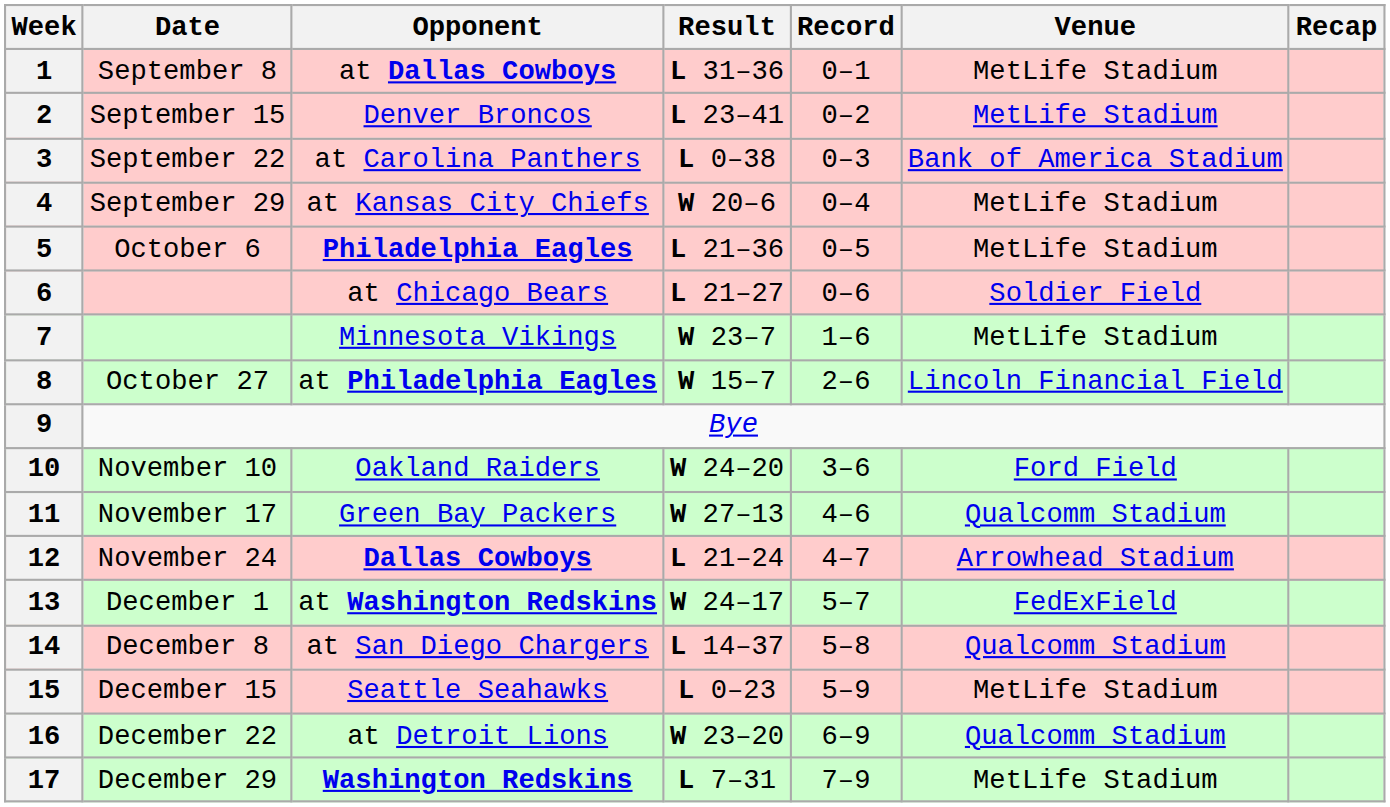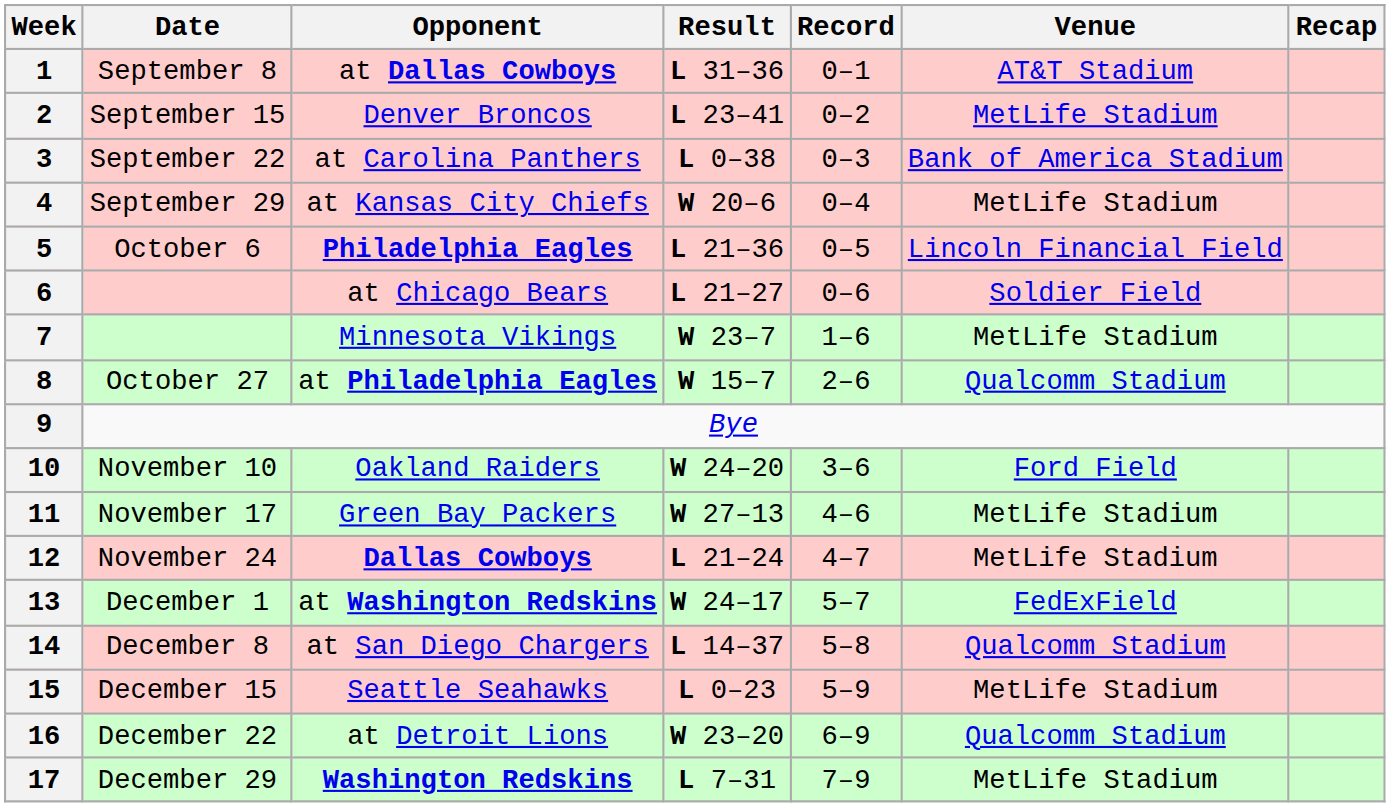(1095, 71) MetLife Stadium -> (1095, 71) AT&T Stadium
(1095, 249) MetLife Stadium -> (1095, 249) Lincoln Financial Field
(1095, 381) Lincoln Financial Field -> (1095, 381) Qualcomm Stadium
(1095, 514) Qualcomm Stadium -> (1095, 514) MetLife Stadium
(1095, 559) Arrowhead Stadium -> (1095, 559) MetLife Stadium
